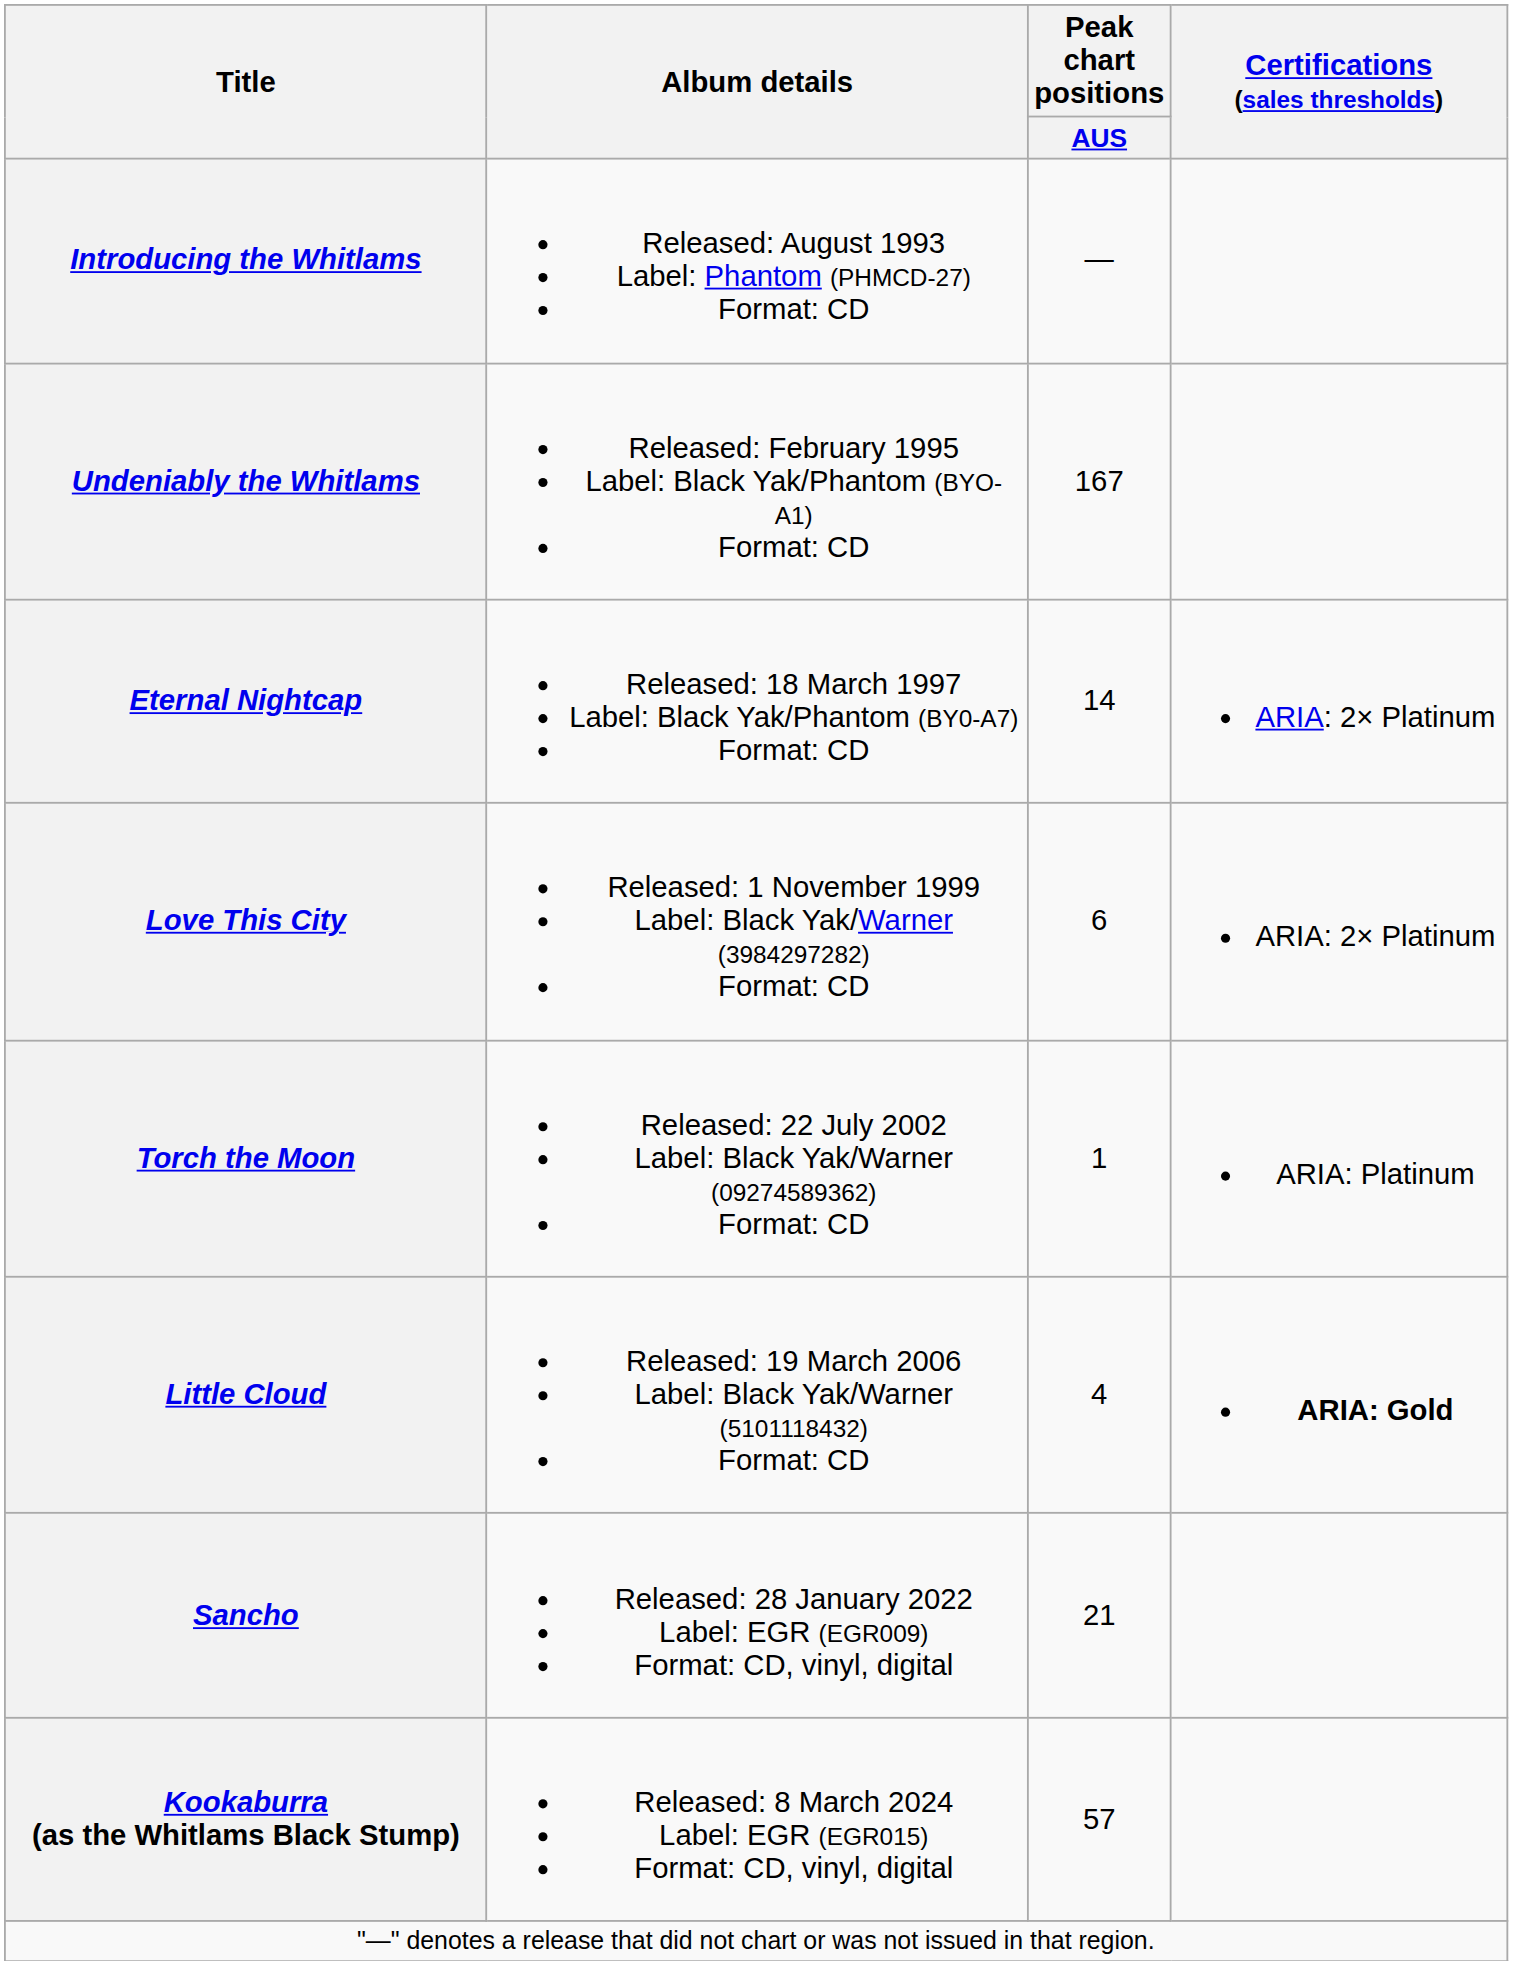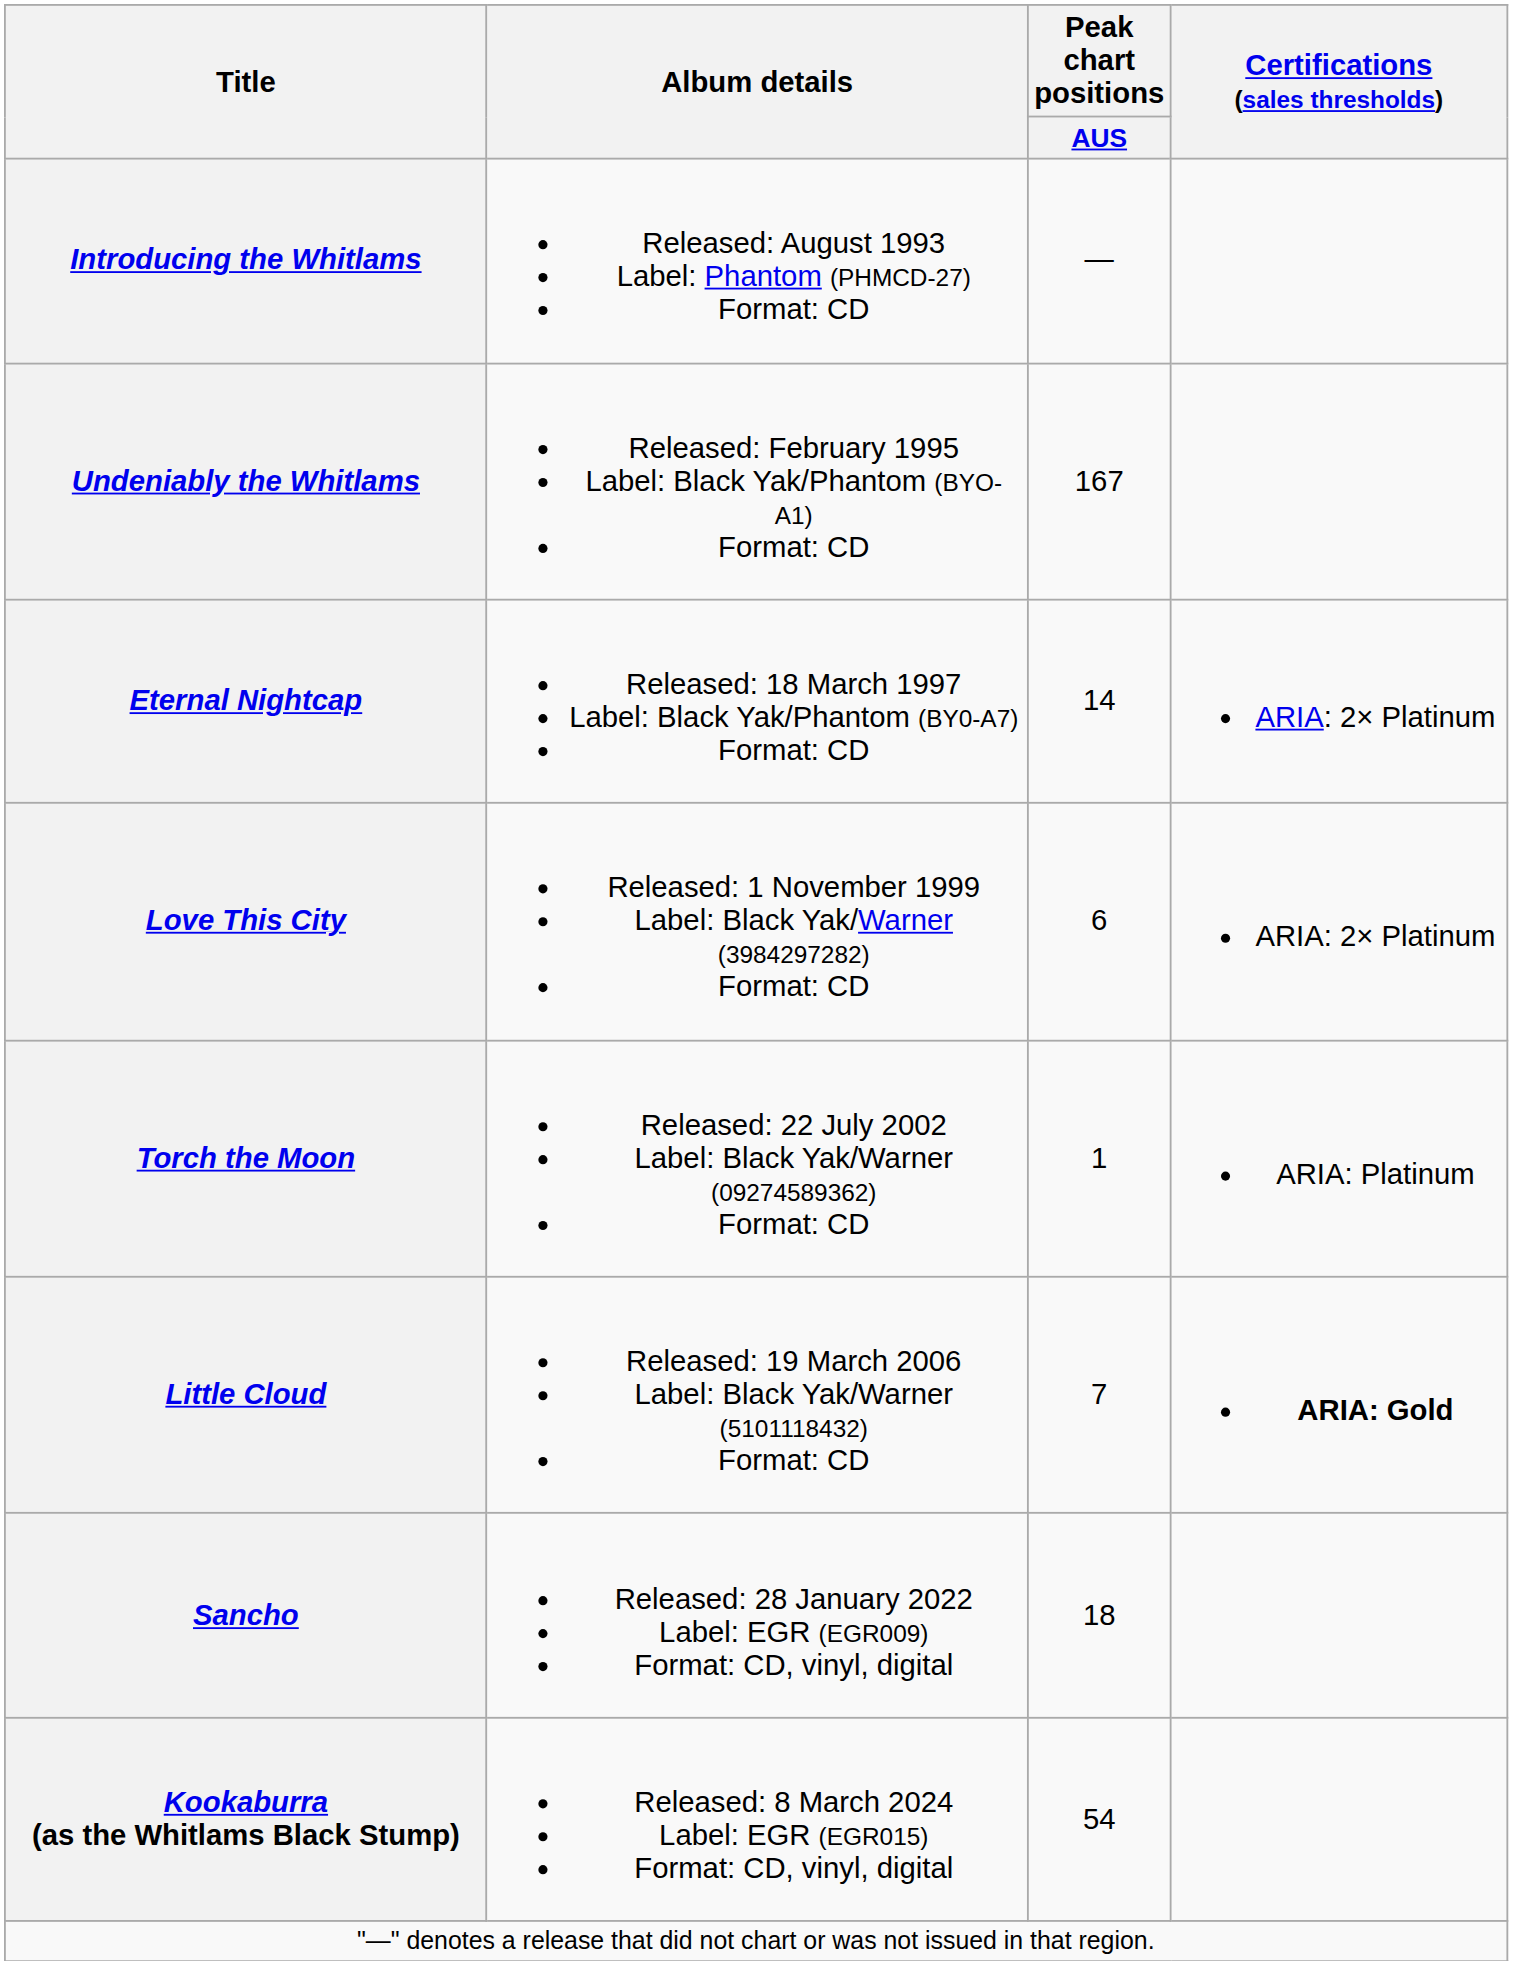(1099, 1394) 4 -> (1099, 1394) 7
(1099, 1615) 21 -> (1099, 1615) 18
(1099, 1818) 57 -> (1099, 1818) 54
